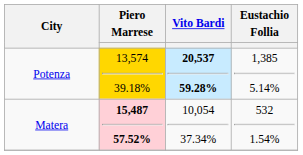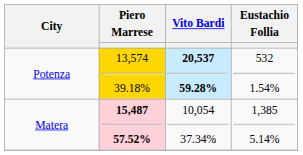(265, 74) 1,385 5.14% -> (265, 74) 532 1.54%
(265, 125) 532 1.54% -> (265, 125) 1,385 5.14%
